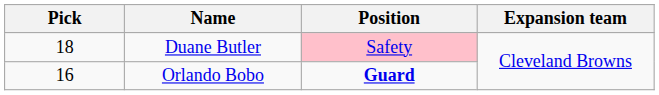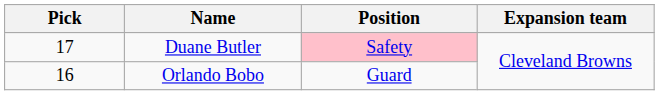(65, 47) 18 -> (65, 47) 17
(389, 75) bold -> (389, 75) normal
